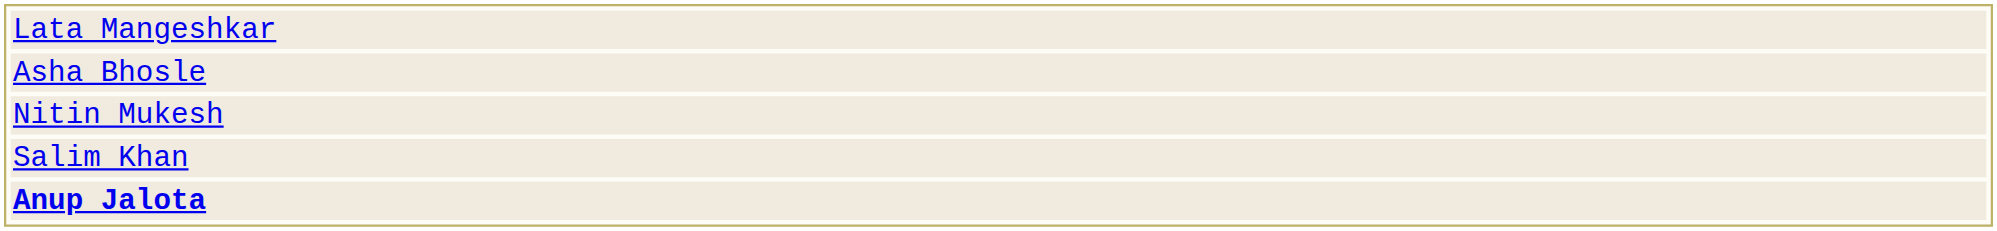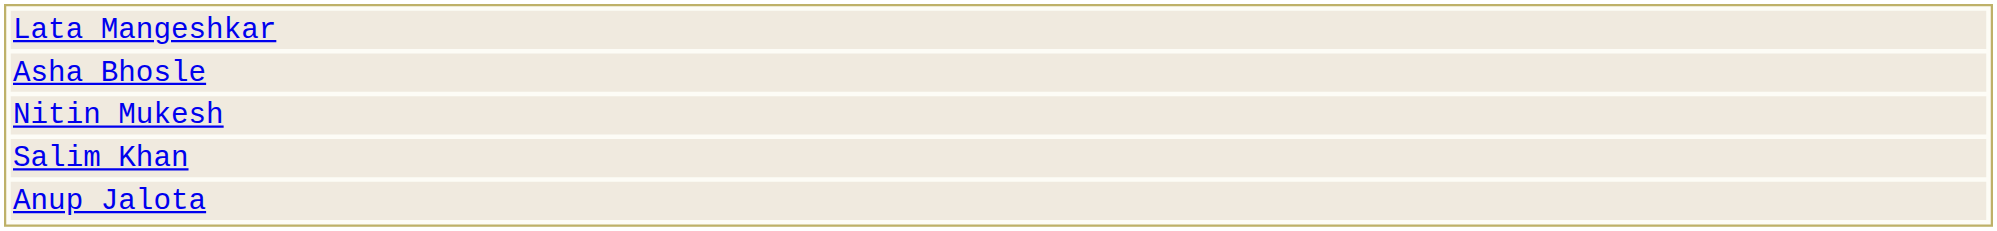(110, 201) bold -> (110, 201) normal
